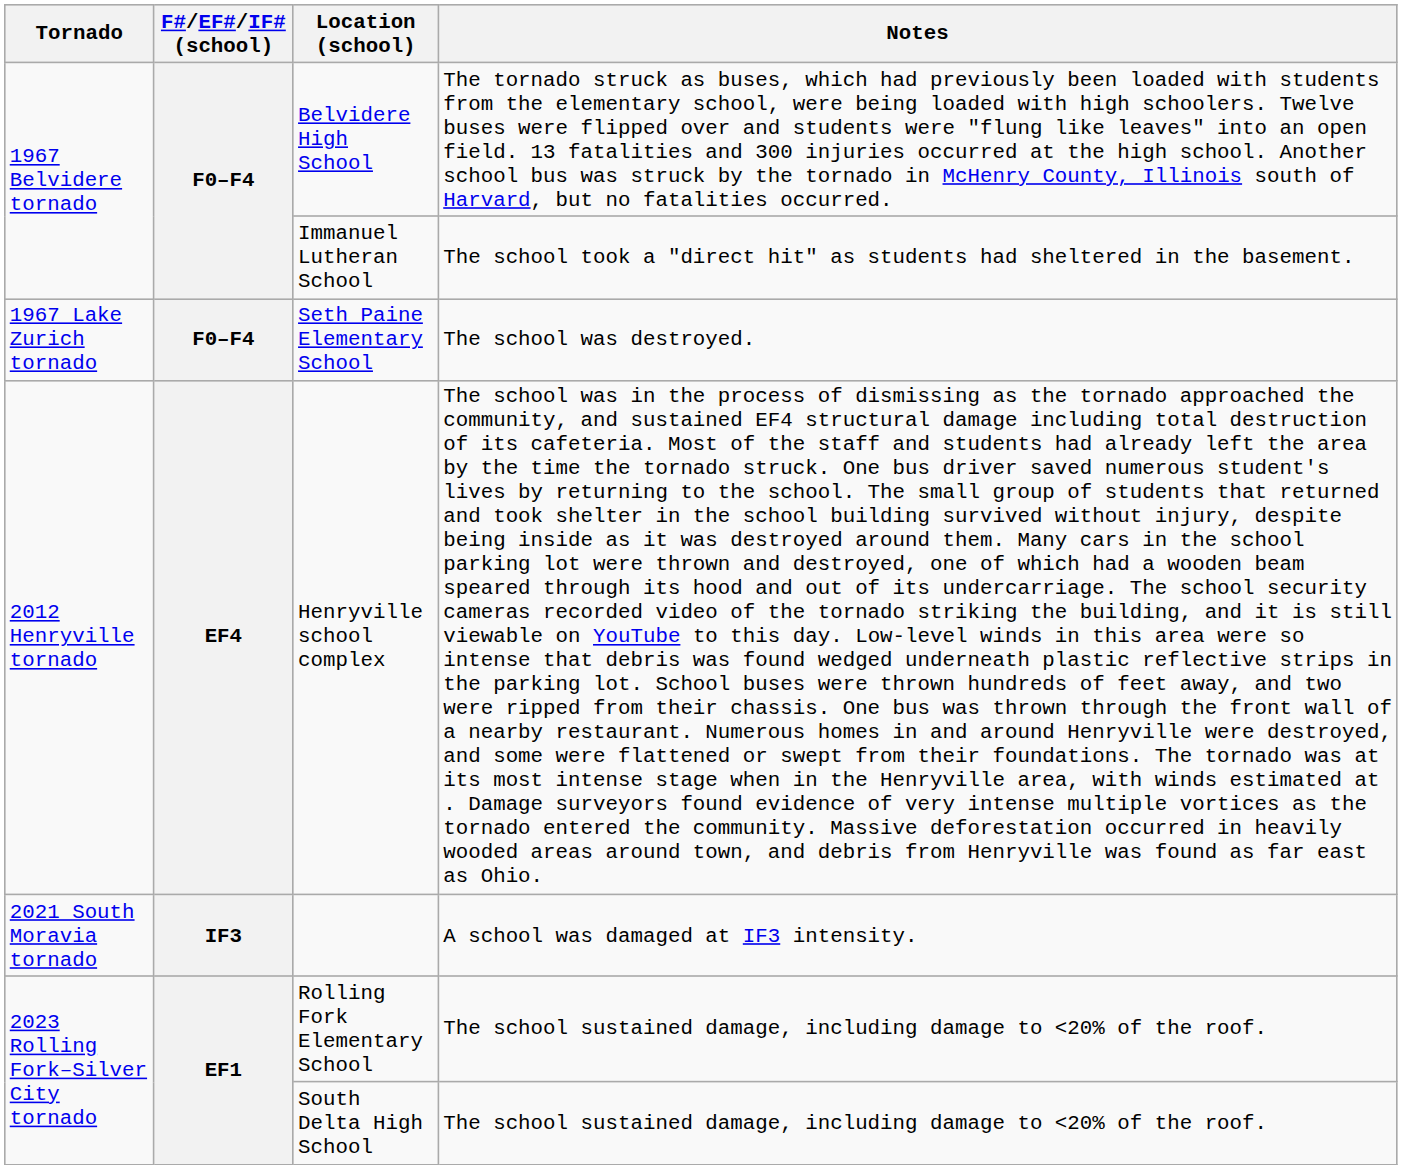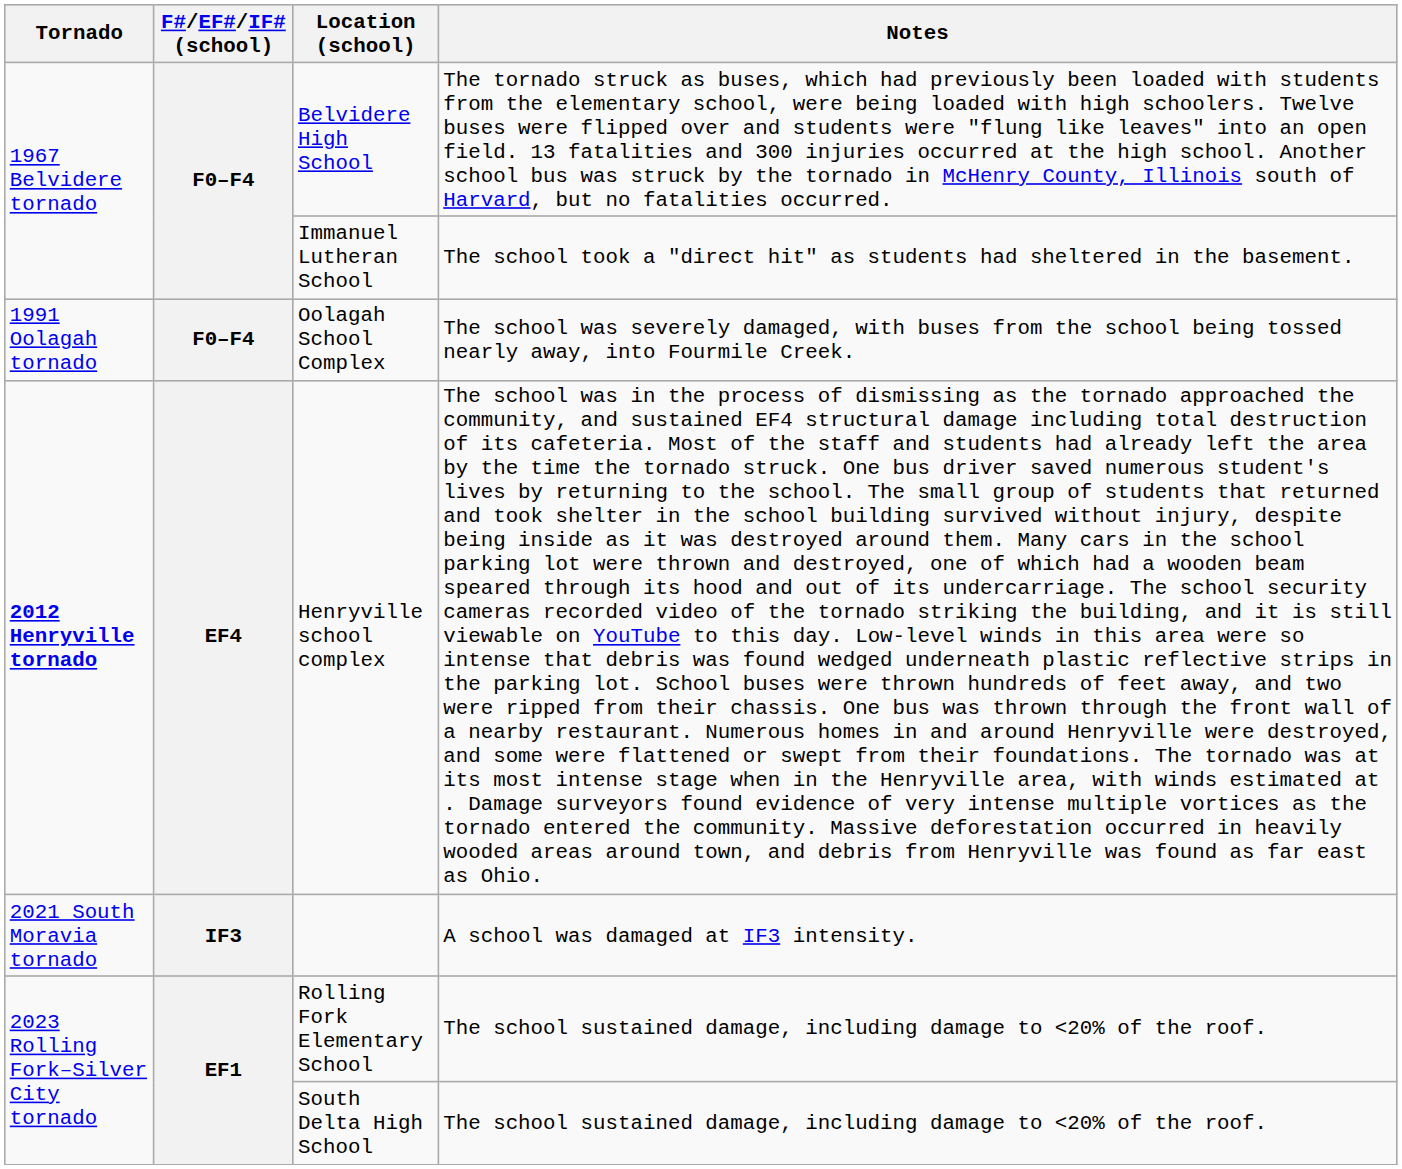- row: (360, 339)
+ row: (342, 339)
(72, 637) normal -> (72, 637) bold
